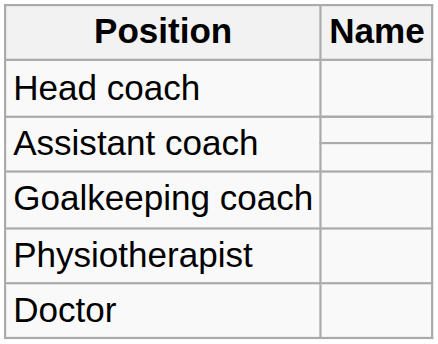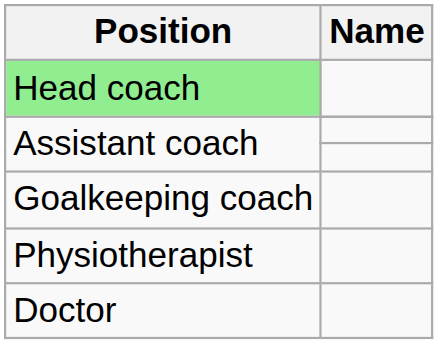(107, 87) no background -> (107, 87) lightgreen background
